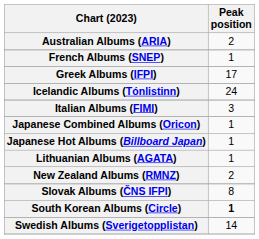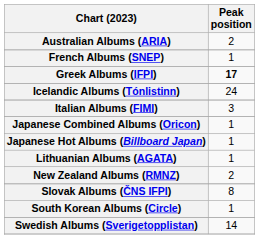(231, 74) normal -> (231, 74) bold
(231, 208) bold -> (231, 208) normal
